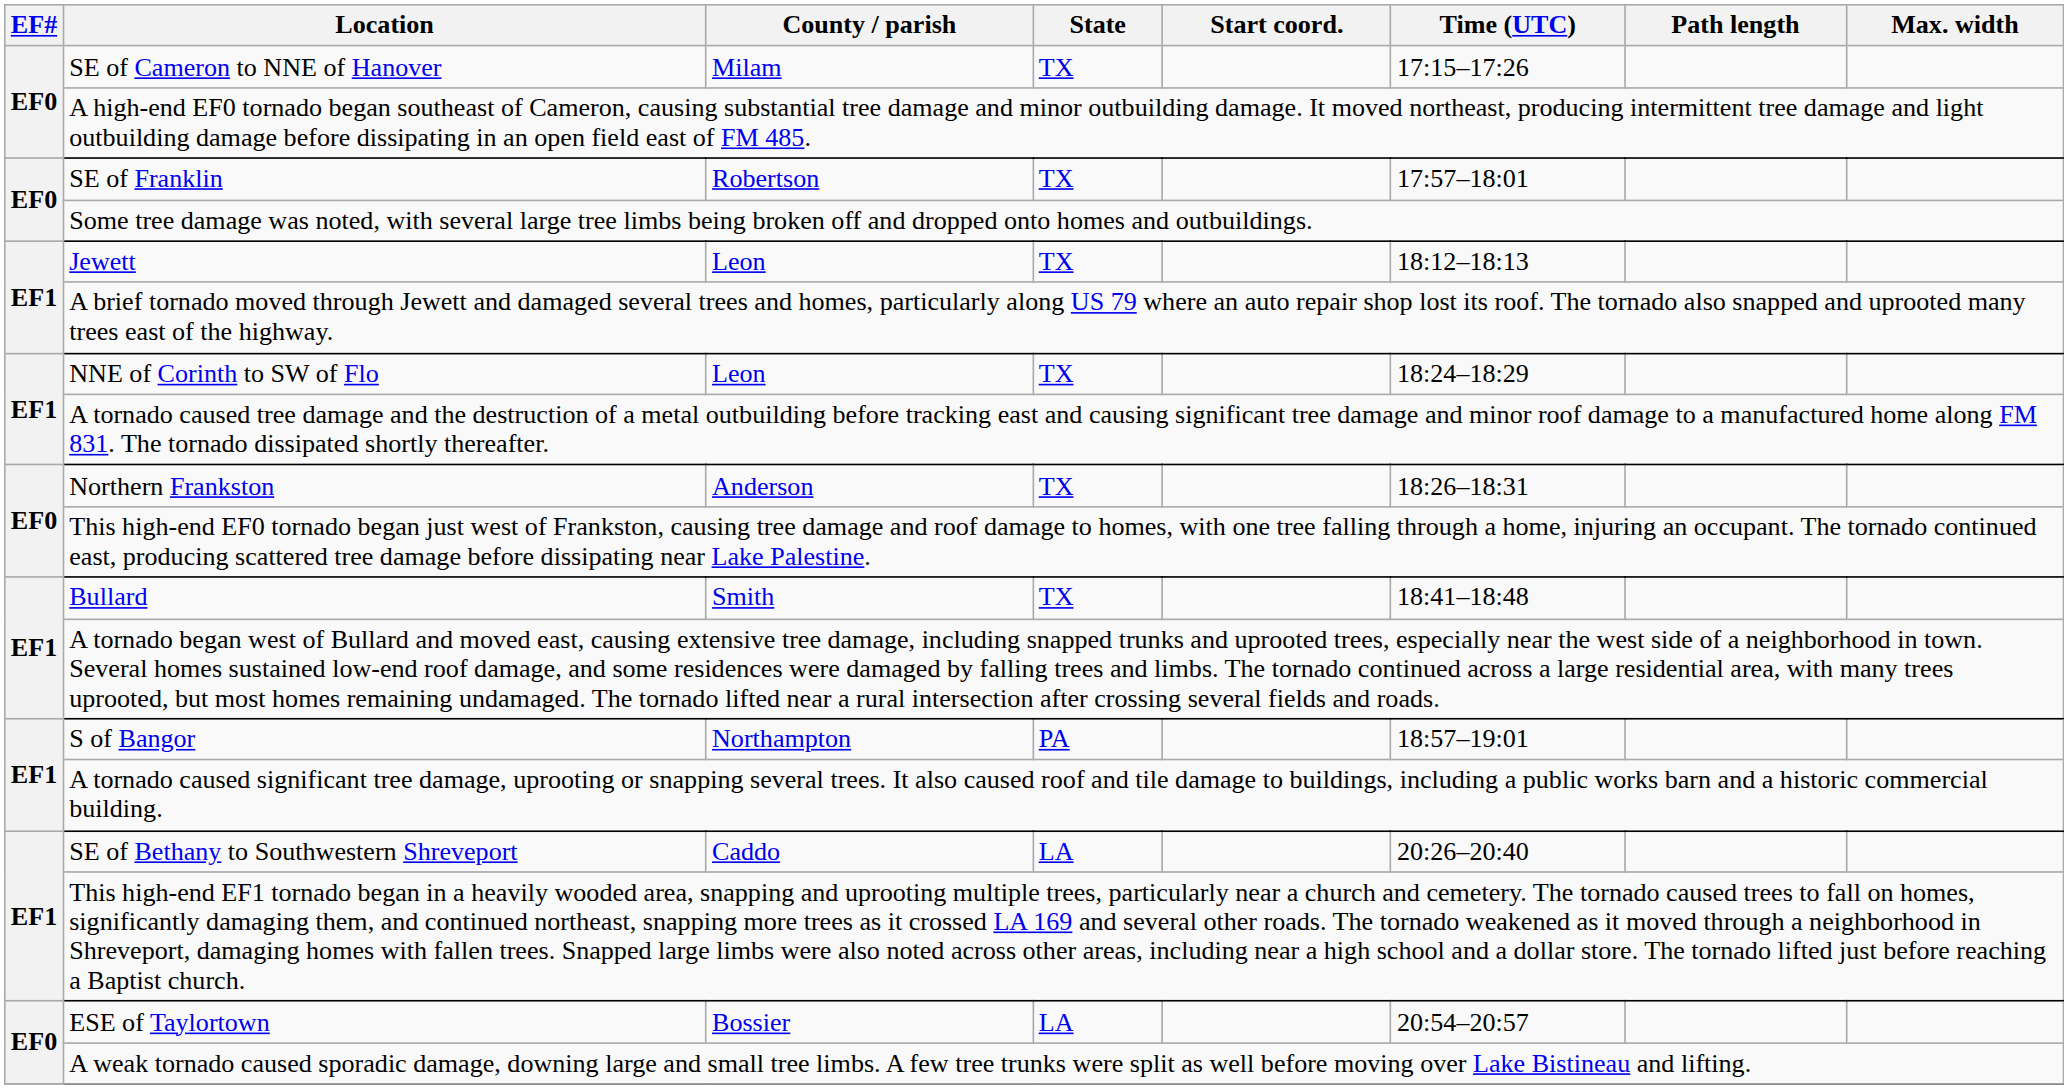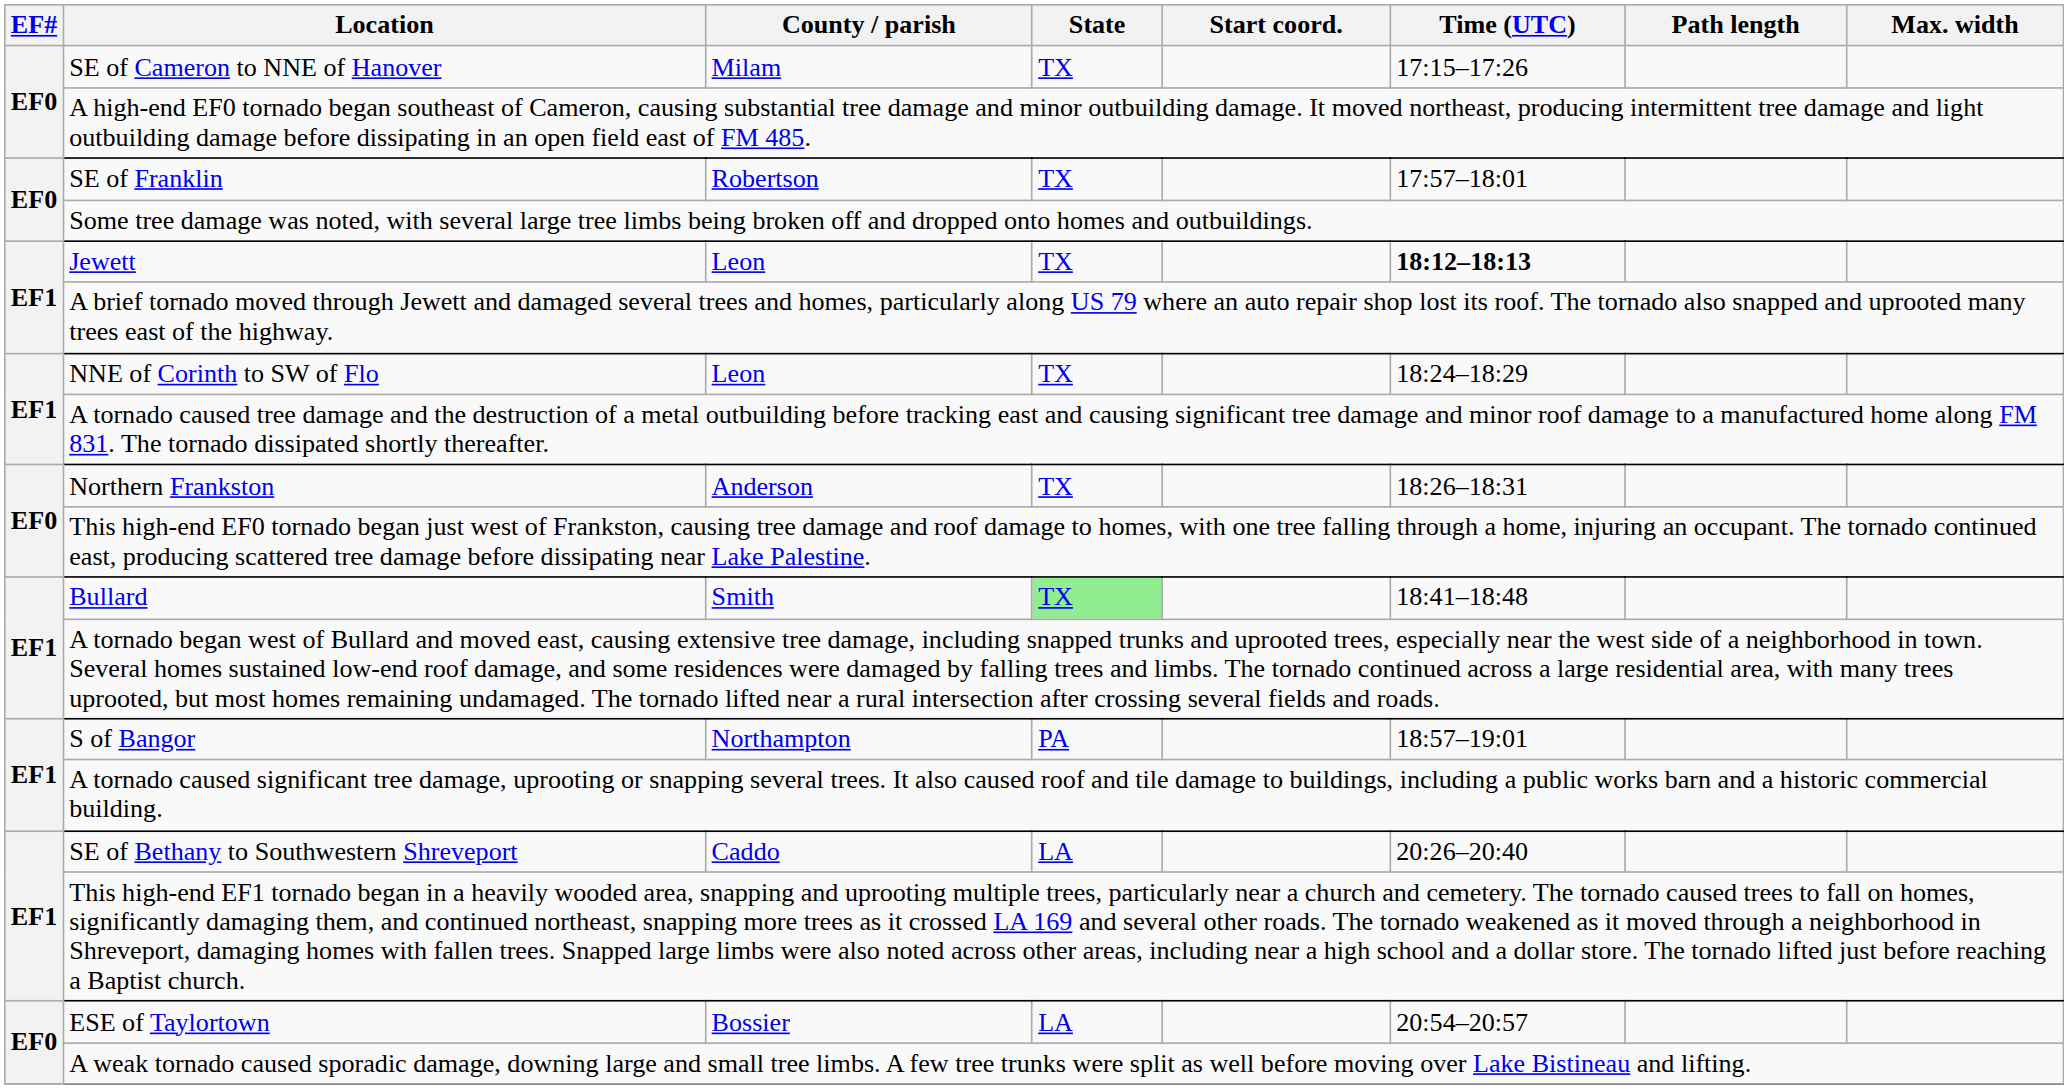(1463, 261) normal -> (1464, 261) bold
(1056, 597) no background -> (1056, 597) lightgreen background
